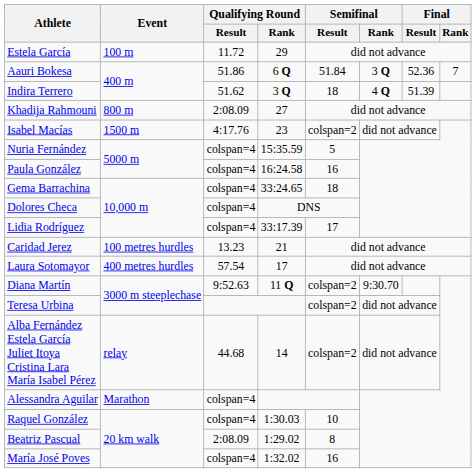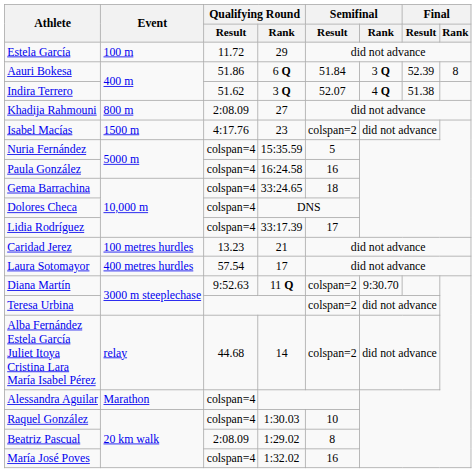(421, 72) 52.36 -> (421, 72) 52.39
(455, 72) 7 -> (455, 72) 8
(332, 91) 18 -> (332, 91) 52.07
(421, 91) 51.39 -> (421, 91) 51.38
